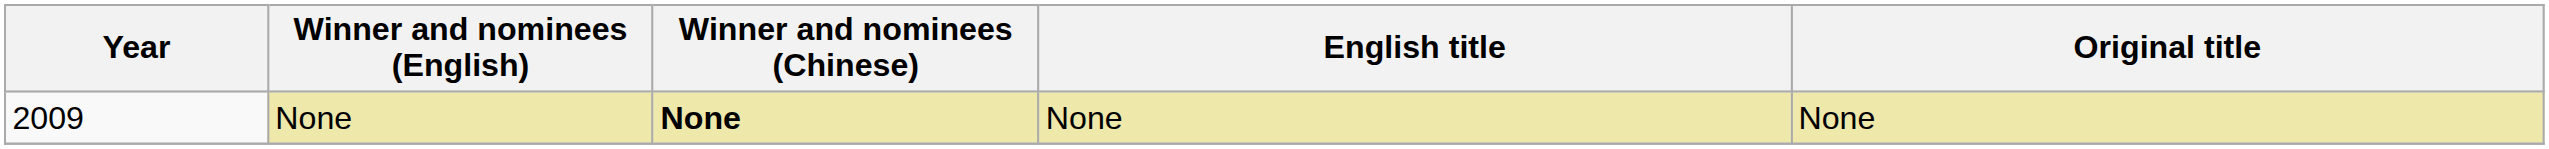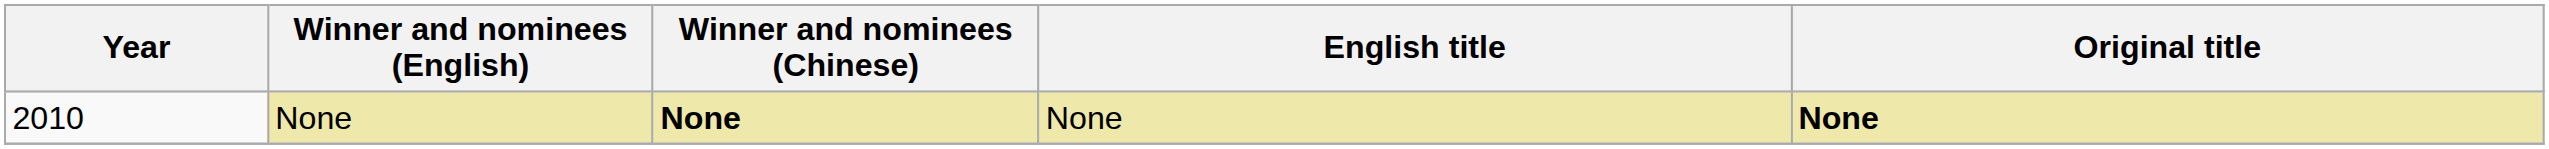(48, 117) 2009 -> (48, 117) 2010
(1837, 117) normal -> (1839, 117) bold
